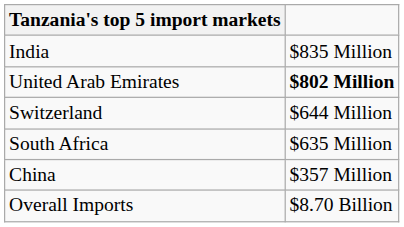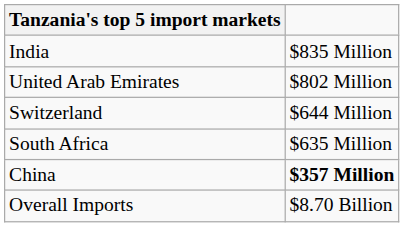(342, 81) bold -> (341, 81) normal
(341, 174) normal -> (342, 174) bold
